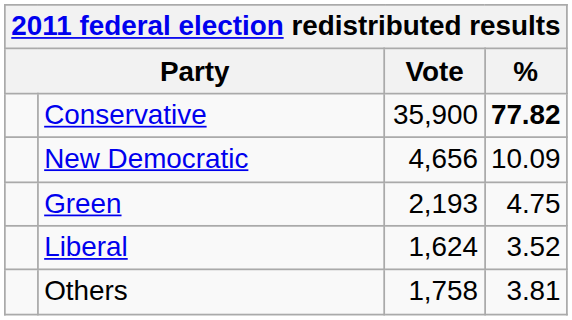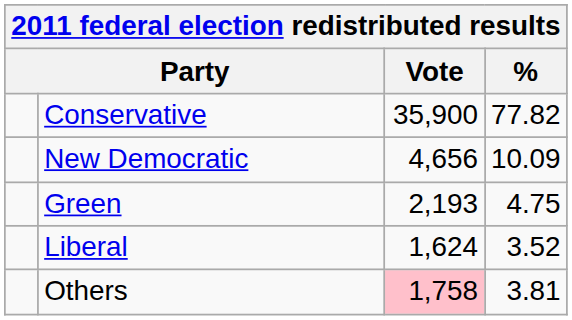(526, 114) bold -> (526, 114) normal
(443, 291) no background -> (443, 291) pink background
